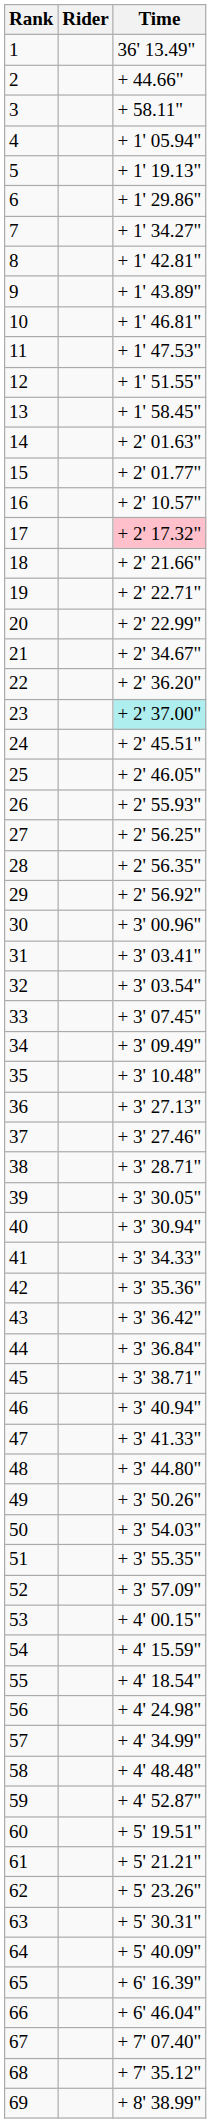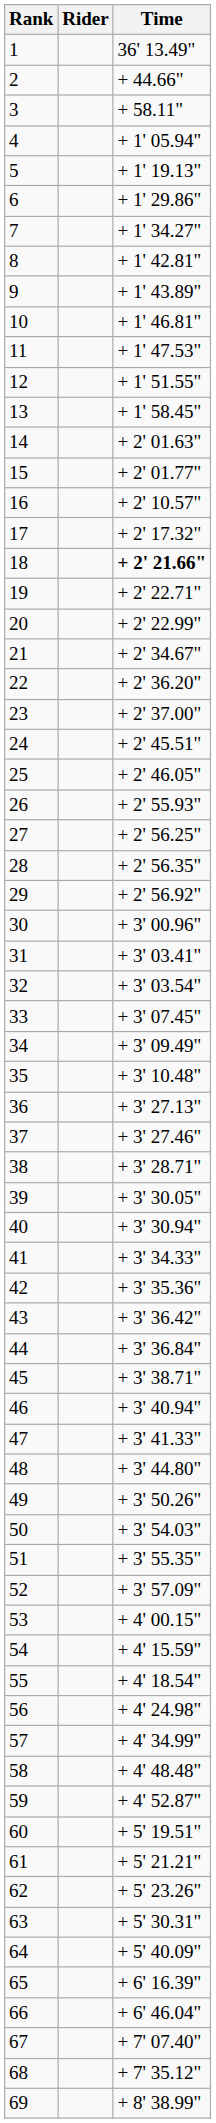(159, 532) pink background -> (159, 532) no background
(159, 563) normal -> (162, 563) bold
(159, 714) paleturquoise background -> (159, 714) no background
